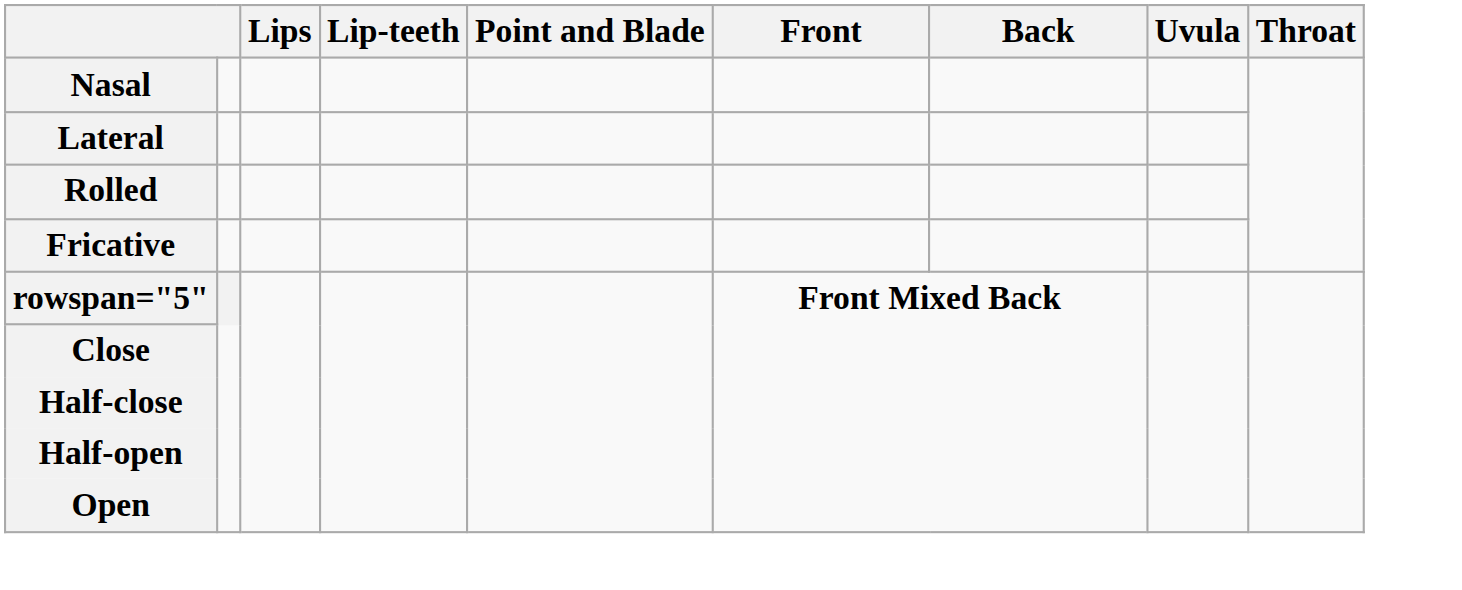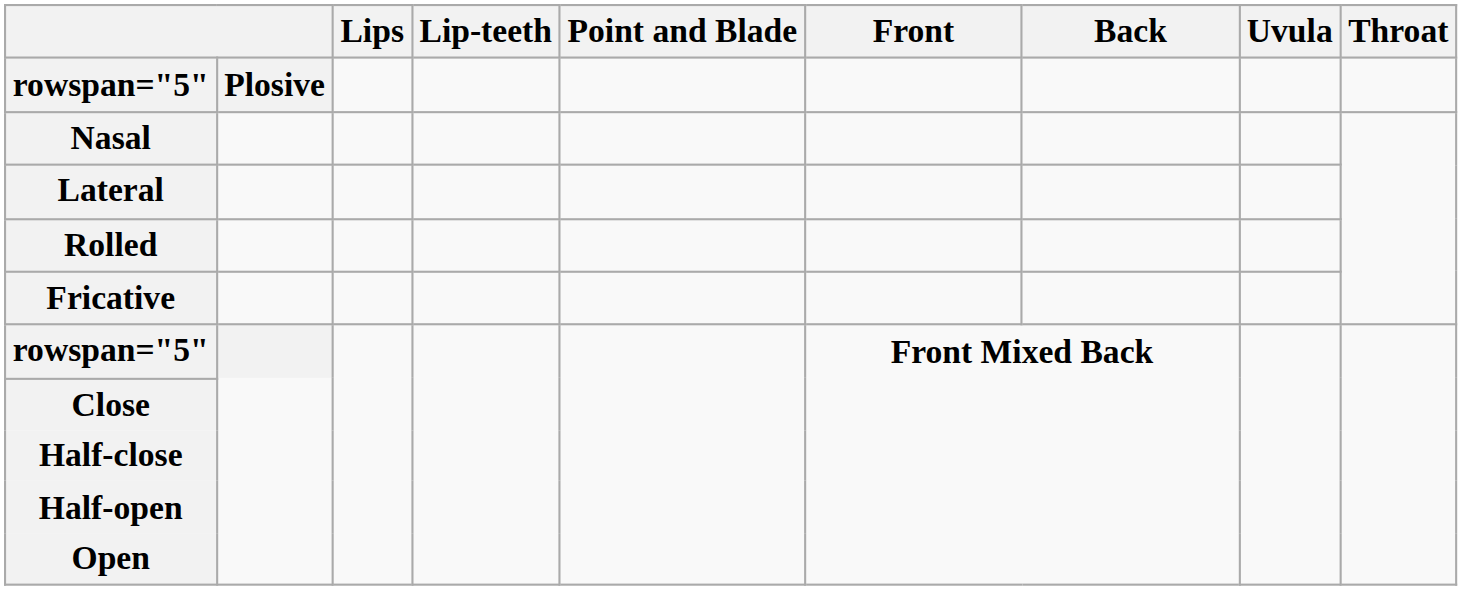+ row: (111, 84)
